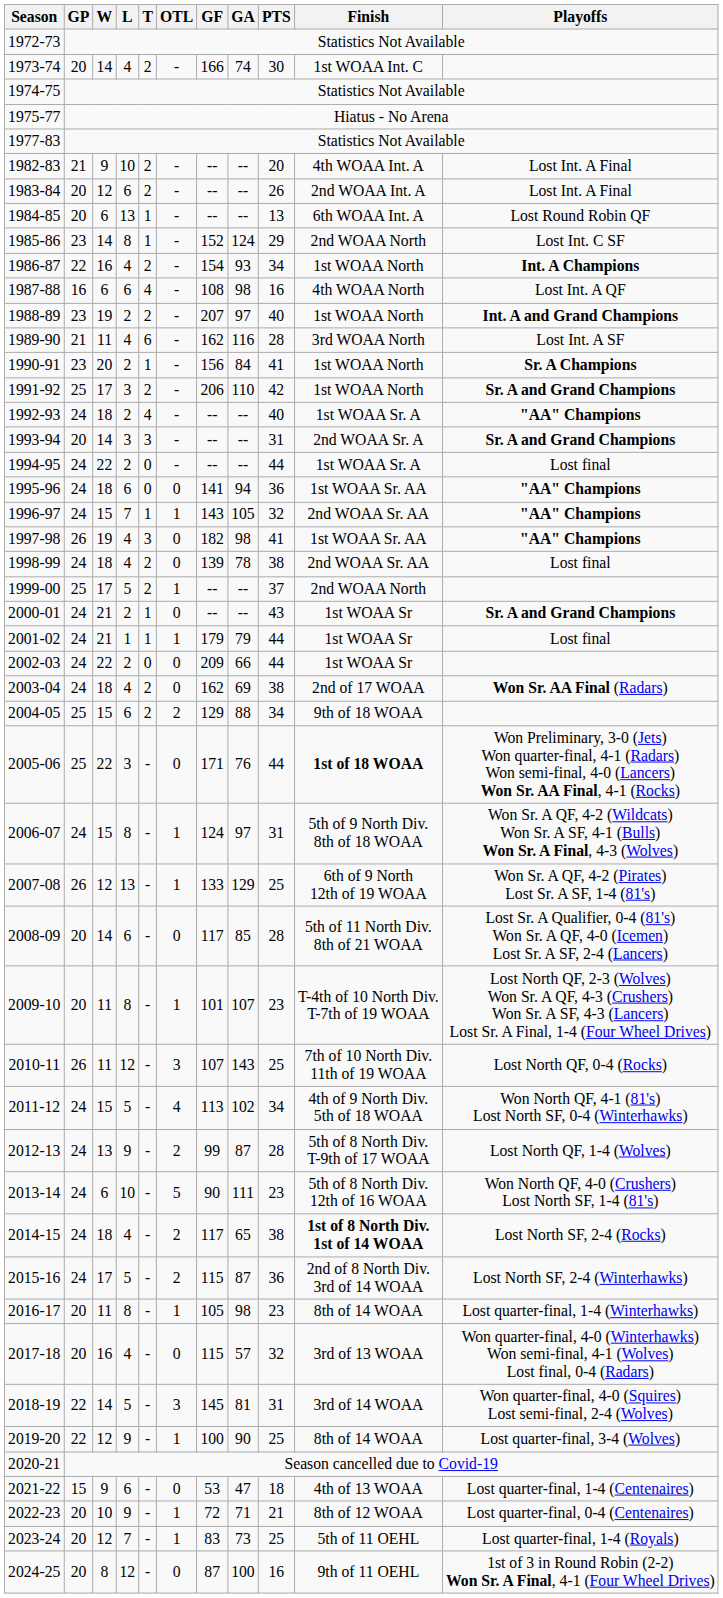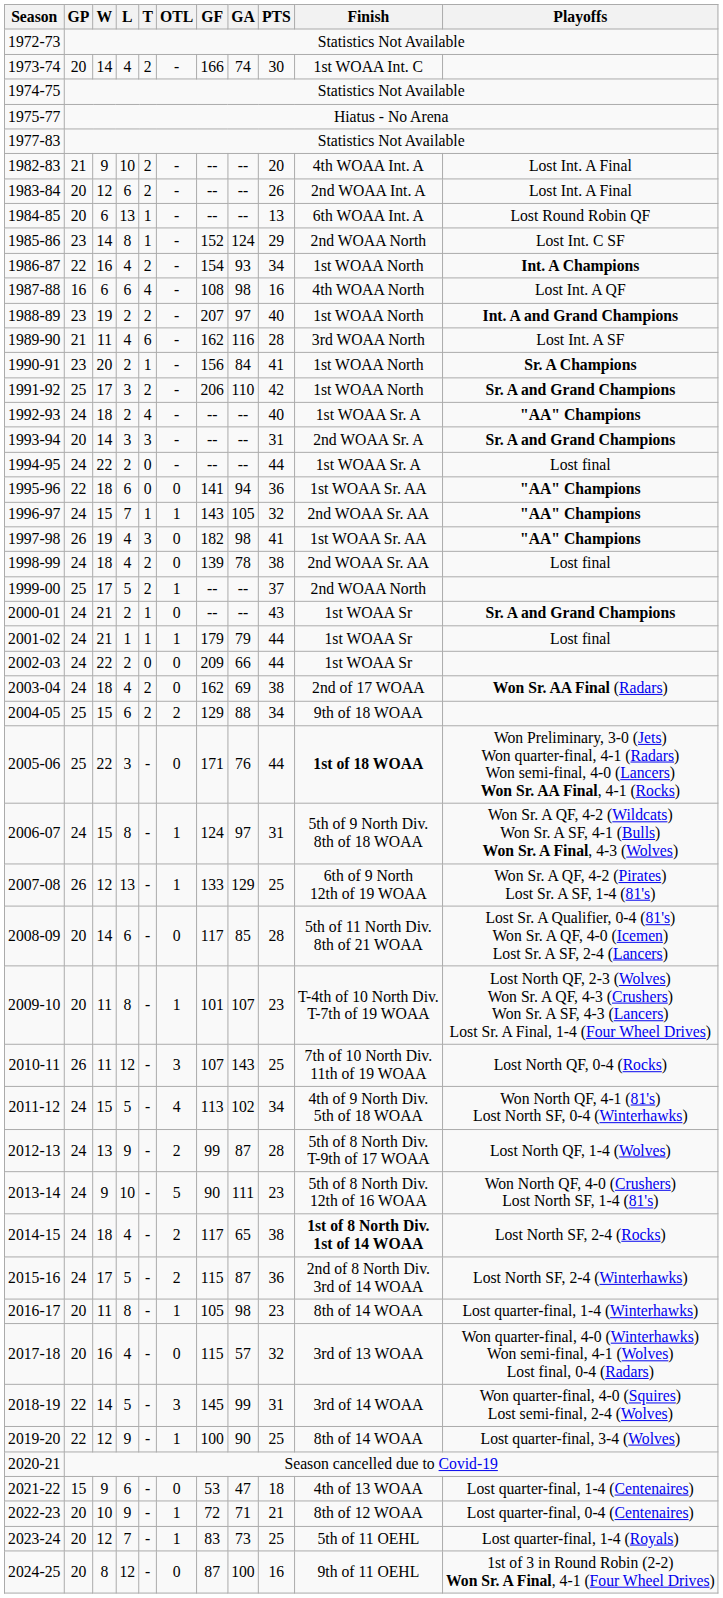(78, 489) 24 -> (78, 489) 22
(104, 1192) 6 -> (104, 1192) 9
(243, 1405) 81 -> (243, 1405) 99
